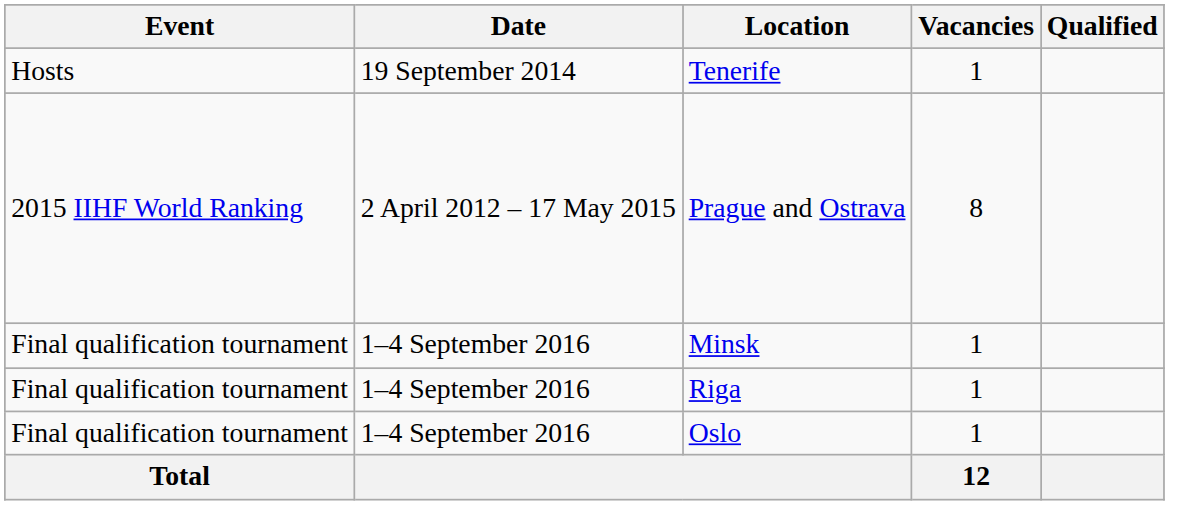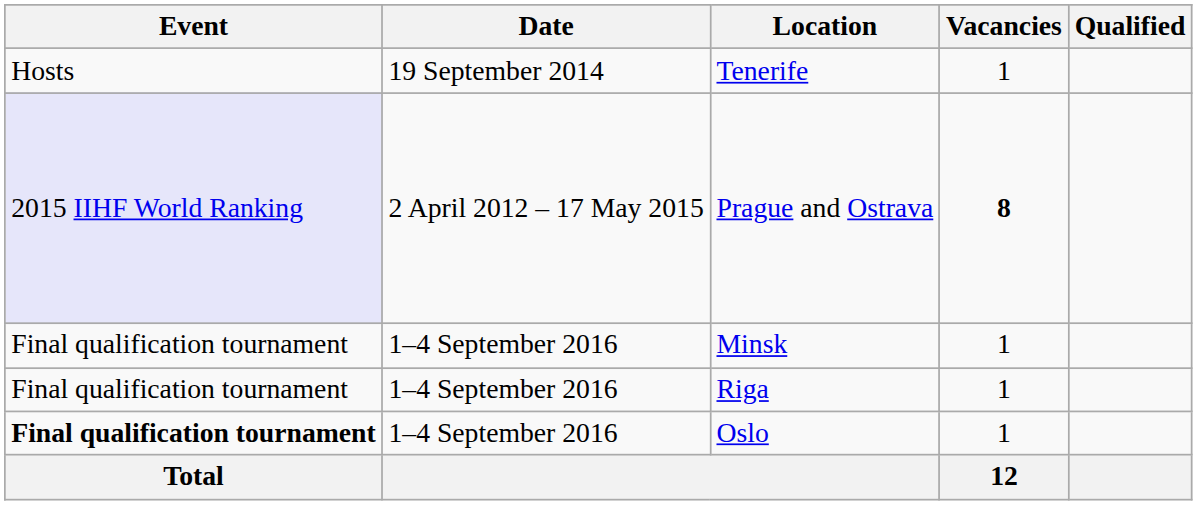(157, 207) no background -> (157, 207) lavender background
(976, 207) normal -> (1004, 207) bold
(180, 432) normal -> (193, 432) bold
